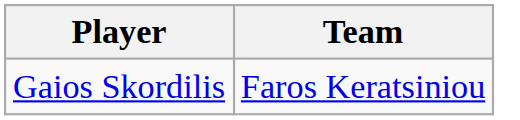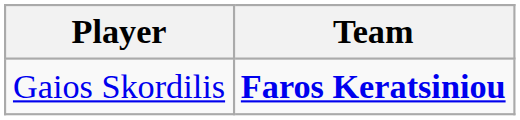(363, 85) normal -> (373, 85) bold
